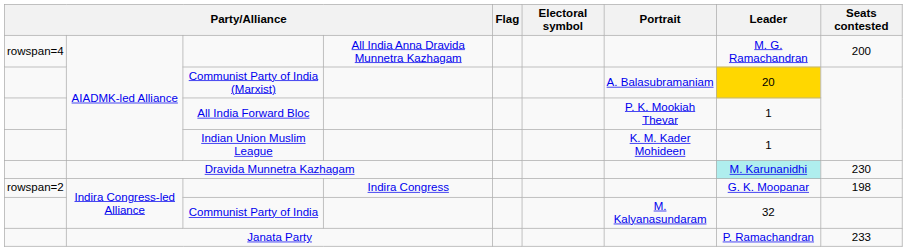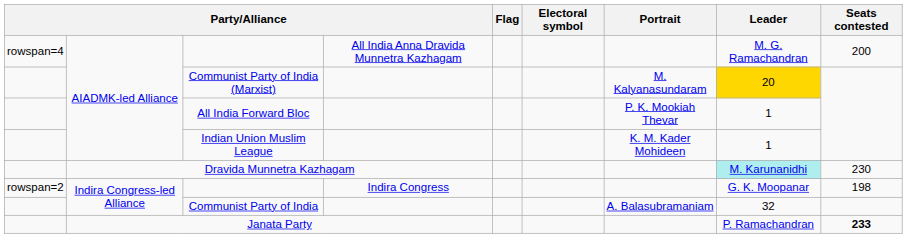(660, 82) A. Balasubramaniam -> (660, 82) M. Kalyanasundaram
(660, 212) M. Kalyanasundaram -> (660, 206) A. Balasubramaniam
(861, 237) normal -> (861, 224) bold
